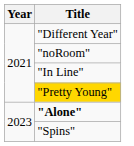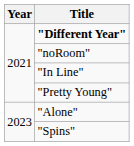(78, 33) normal -> (82, 33) bold
(75, 92) gold background -> (75, 92) no background
(60, 111) bold -> (58, 111) normal
